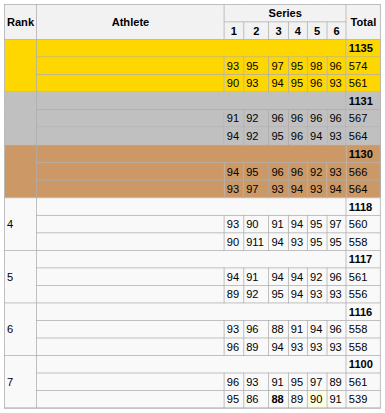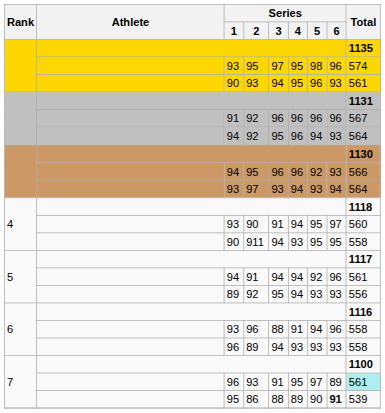(358, 382) no background -> (358, 382) paleturquoise background
(278, 400) bold -> (278, 400) normal
(316, 400) lightyellow background -> (316, 400) no background
(336, 400) normal -> (336, 400) bold
